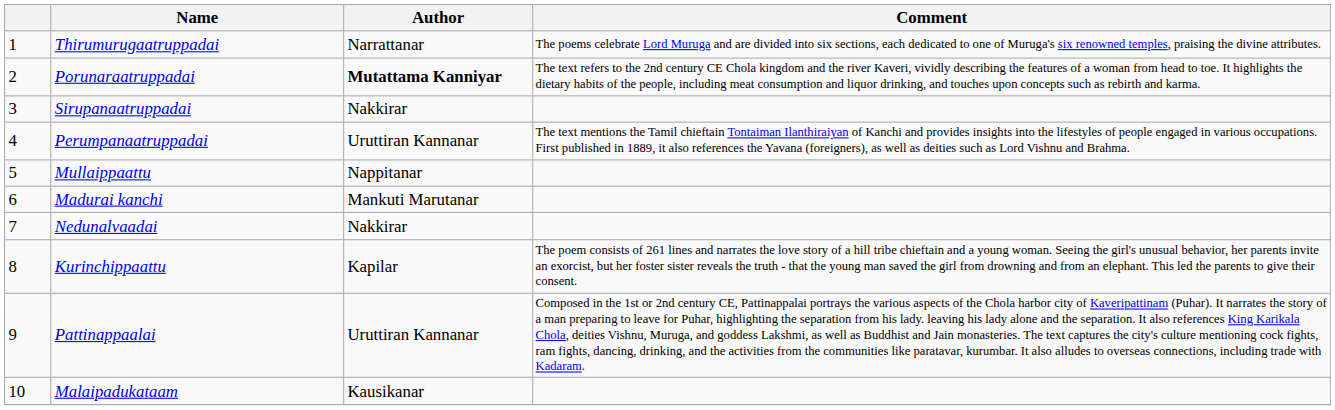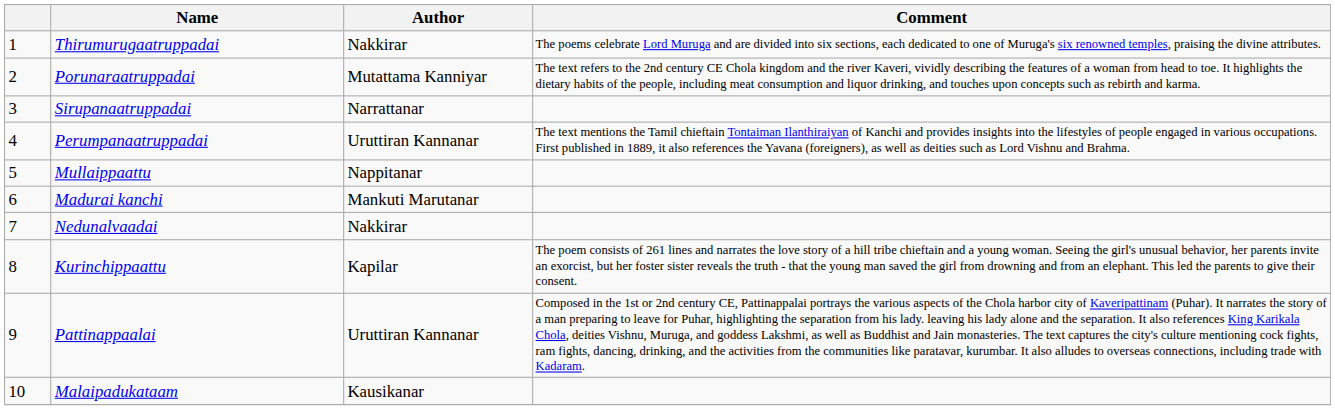(386, 44) Narrattanar -> (377, 44) Nakkirar
(425, 76) bold -> (417, 76) normal
(377, 108) Nakkirar -> (386, 108) Narrattanar
